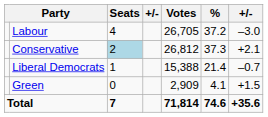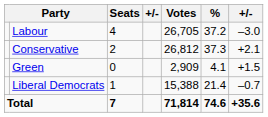(113, 49) lightblue background -> (113, 49) no background
rows swapped: (58, 67) <-> (28, 85)
